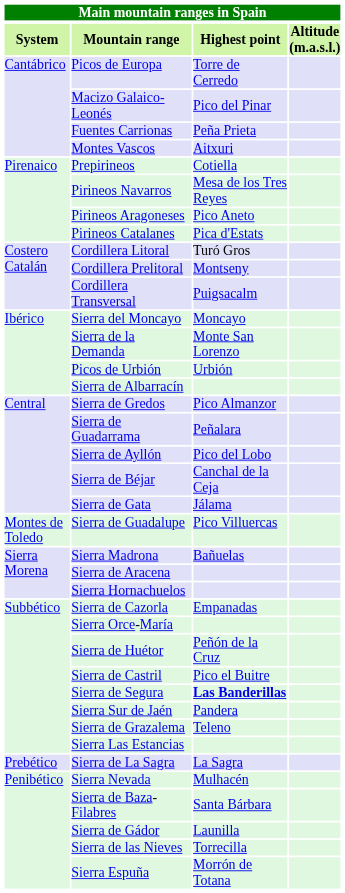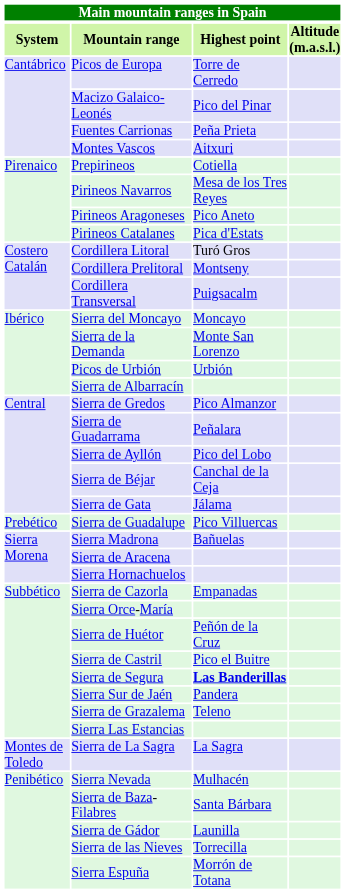(34, 530) Montes de Toledo -> (31, 522) Prebético
(31, 762) Prebético -> (34, 754) Montes de Toledo
